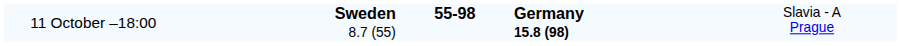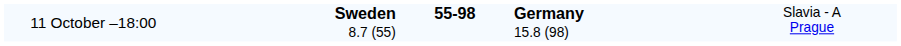(541, 33) bold -> (541, 33) normal
